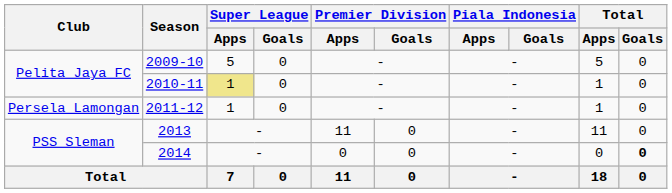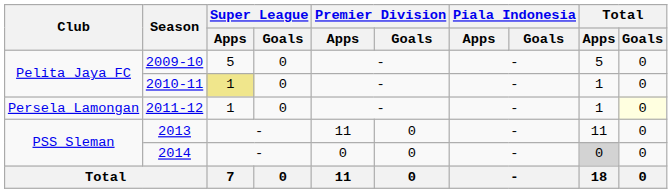(643, 108) no background -> (643, 108) lightyellow background
(599, 154) no background -> (599, 154) lightgrey background
(643, 154) bold -> (643, 154) normal
